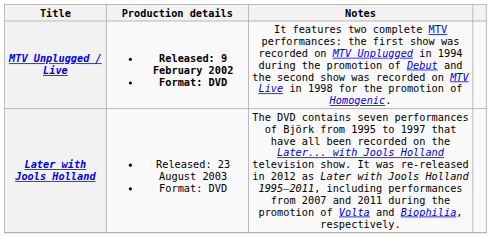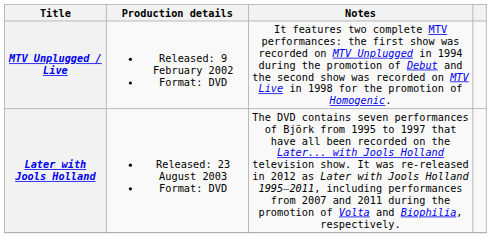(177, 71) bold -> (177, 71) normal
